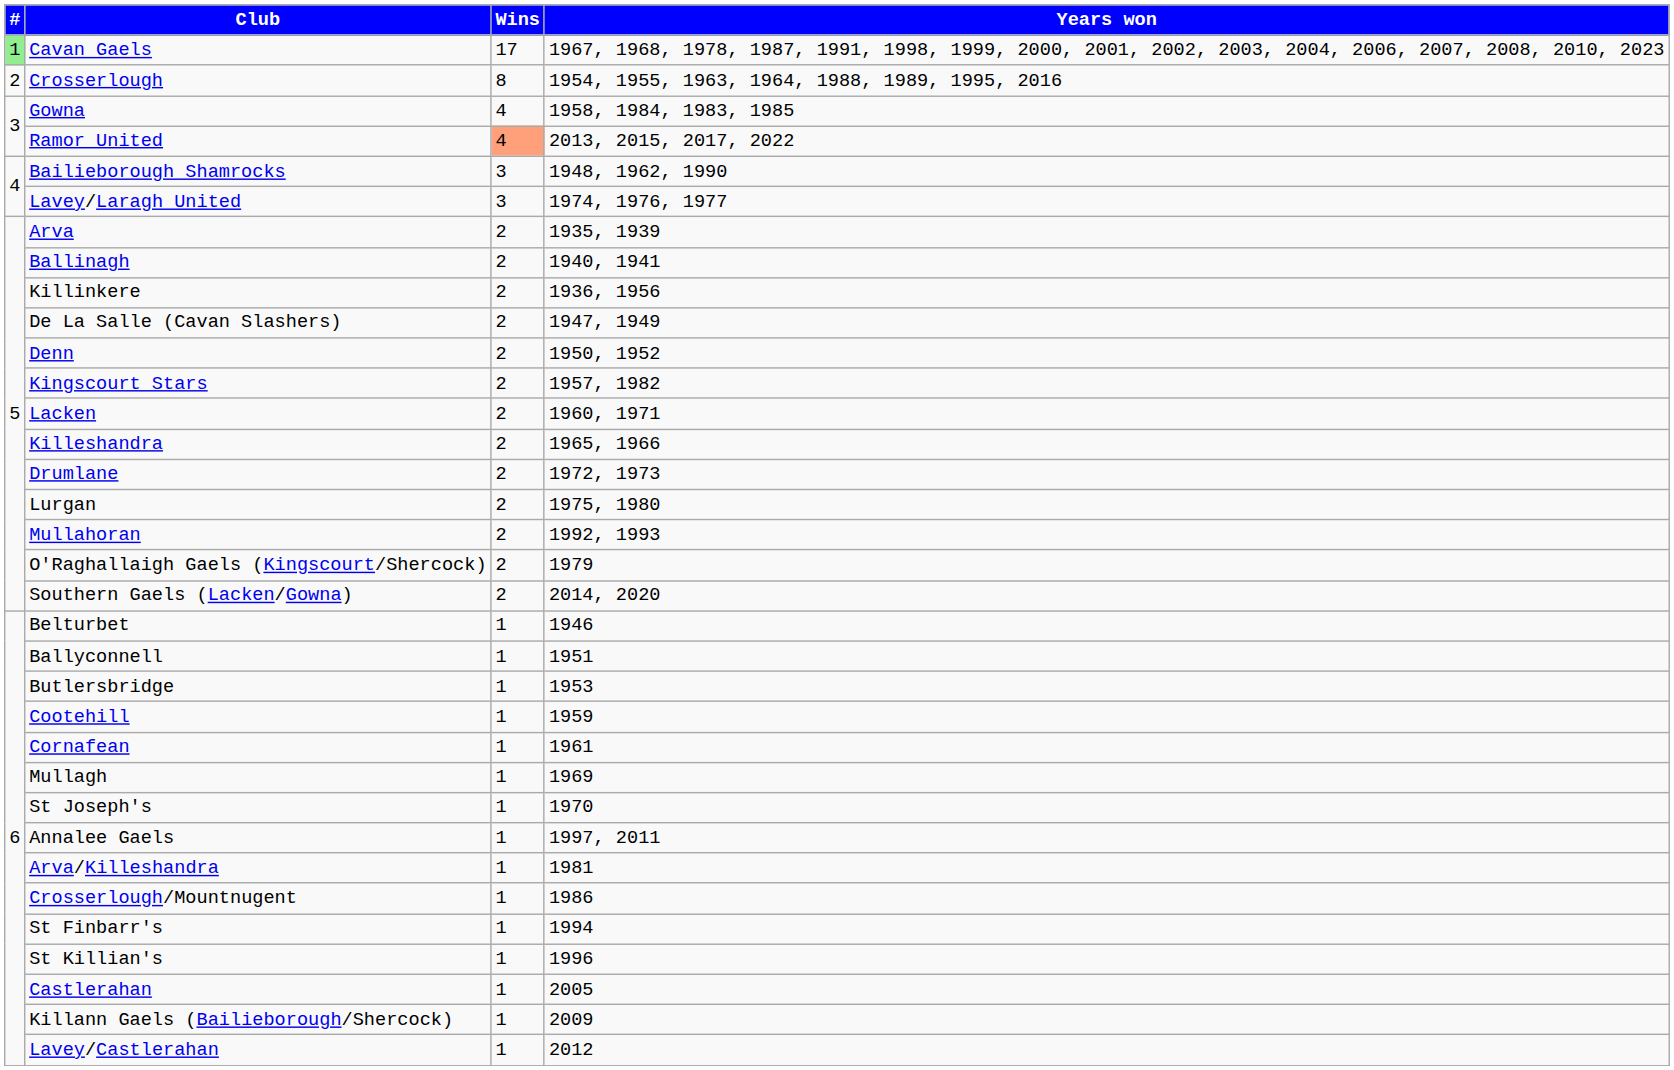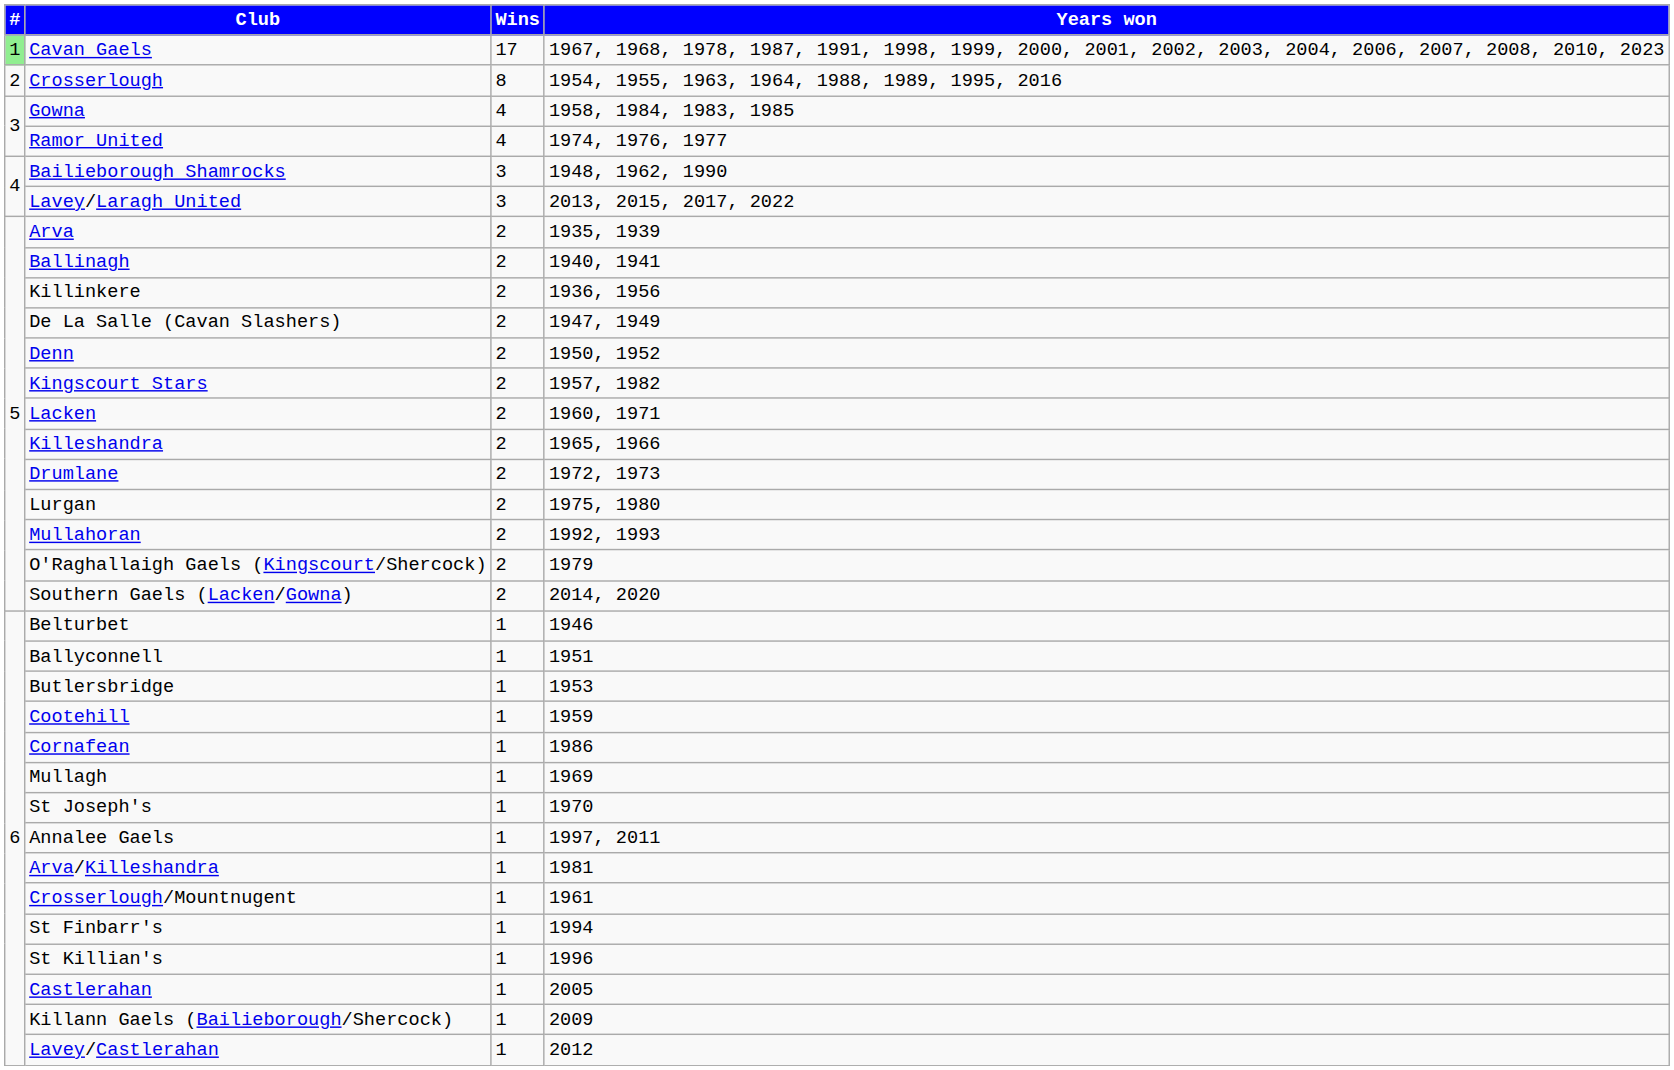(501, 141) lightsalmon background -> (501, 141) no background
(672, 141) 2013, 2015, 2017, 2022 -> (638, 141) 1974, 1976, 1977
(638, 202) 1974, 1976, 1977 -> (672, 202) 2013, 2015, 2017, 2022
(571, 747) 1961 -> (571, 747) 1986
(571, 899) 1986 -> (571, 899) 1961
